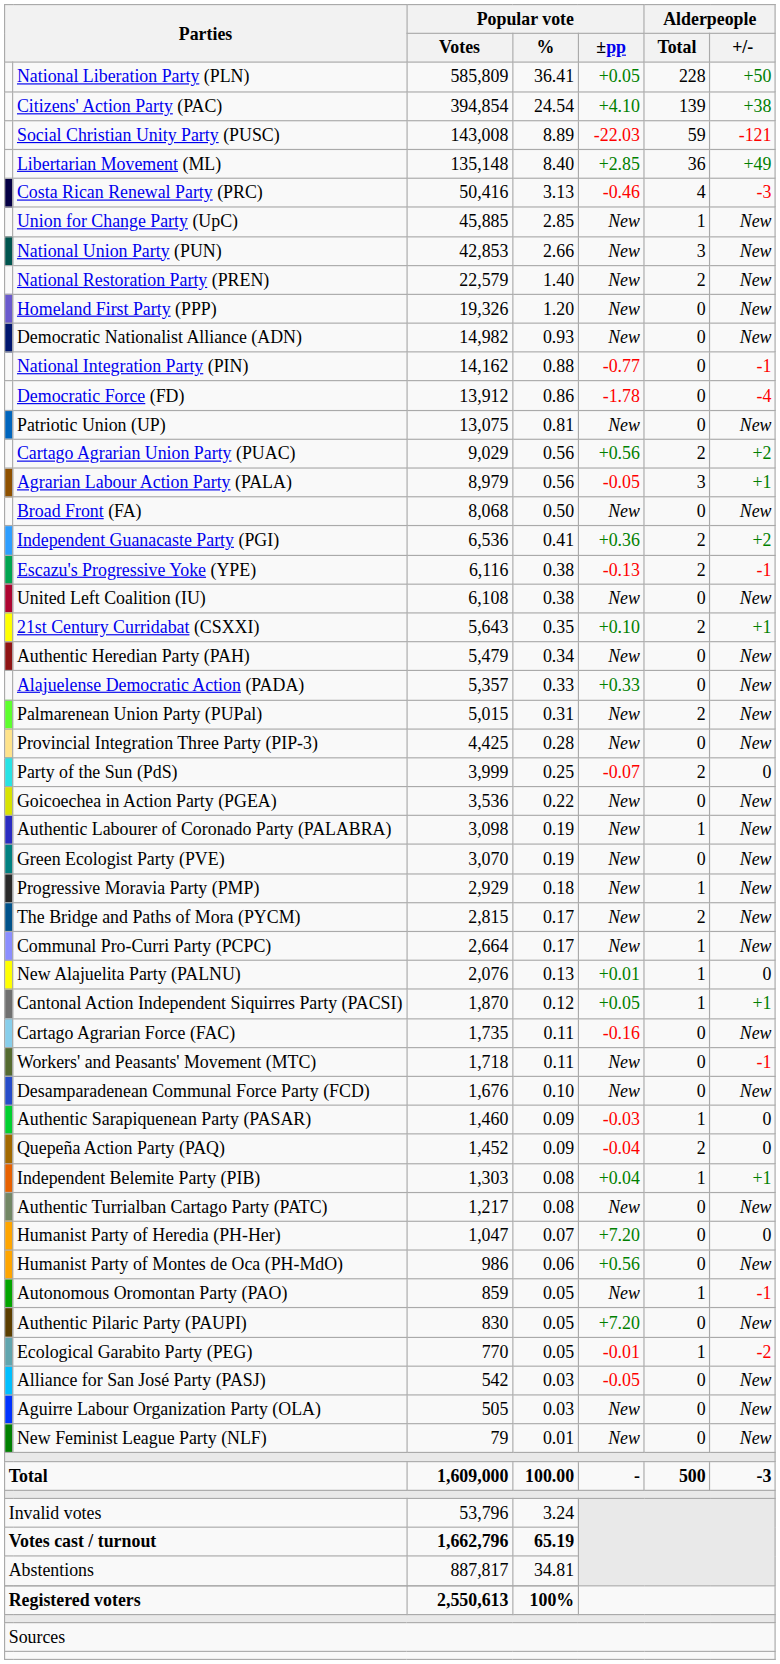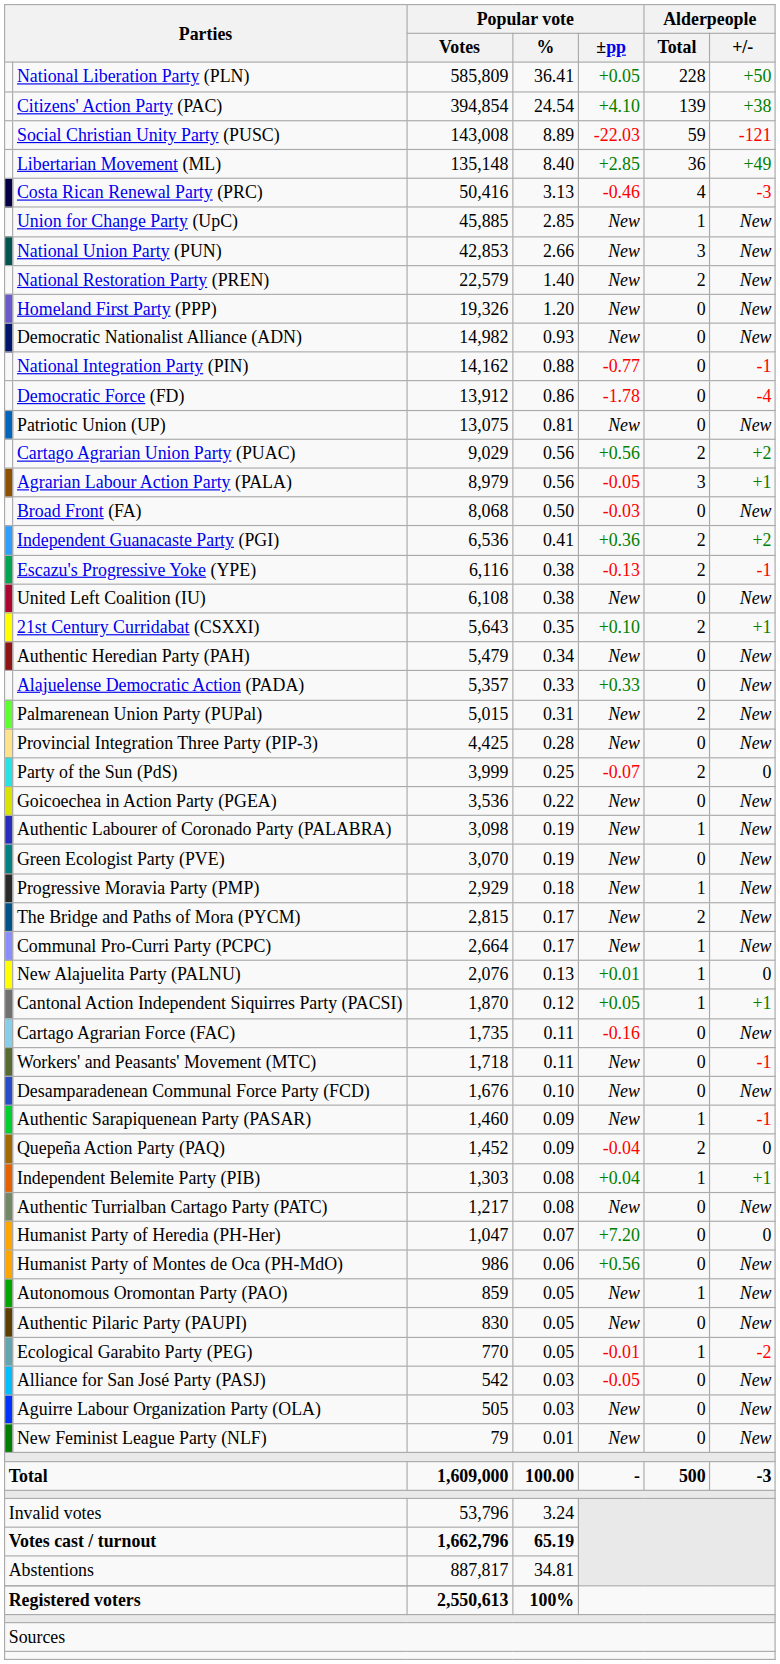(624, 510) New -> (621, 510) -0.03
(621, 1119) -0.03 -> (624, 1119) New
(767, 1119) 0 -> (764, 1119) -1
(764, 1292) -1 -> (756, 1292) New
(619, 1321) +7.20 -> (624, 1321) New
